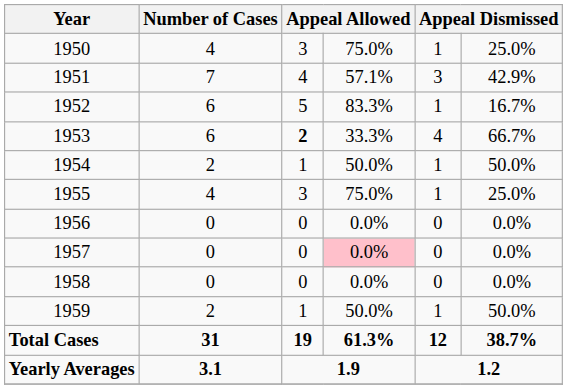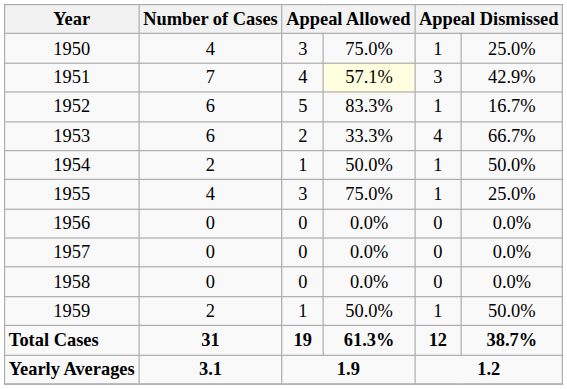(369, 77) no background -> (369, 77) lightyellow background
(303, 135) bold -> (303, 135) normal
(369, 252) pink background -> (369, 252) no background
